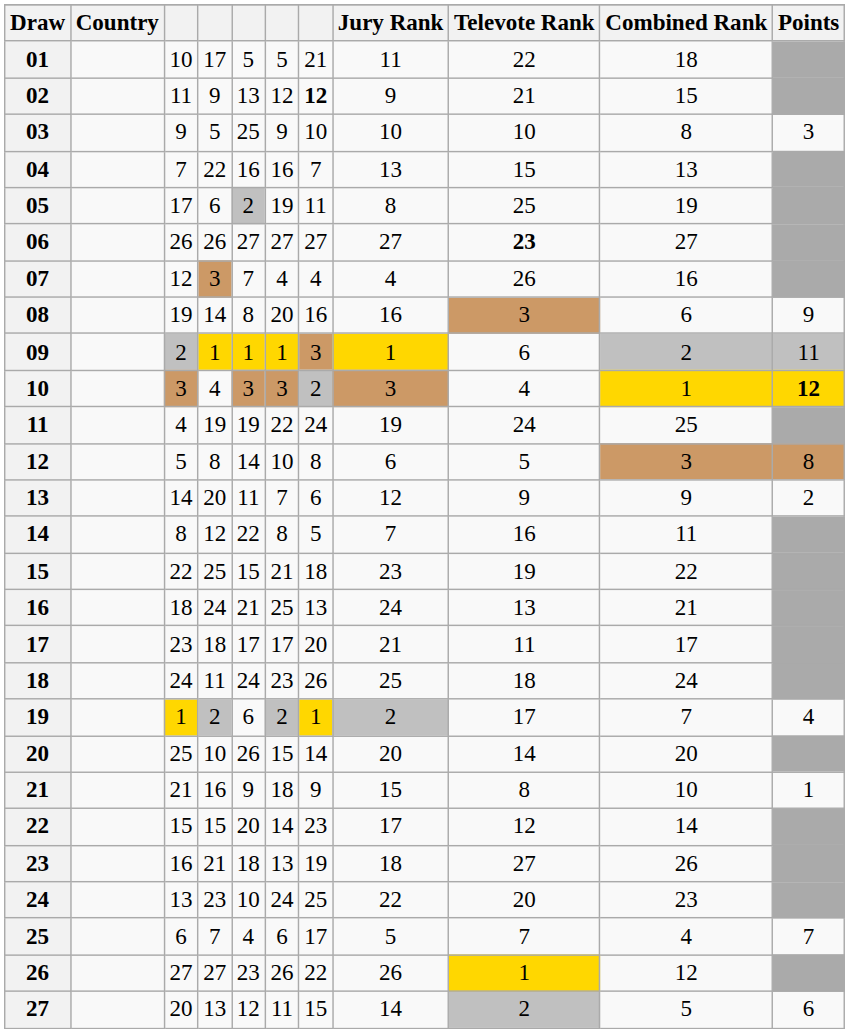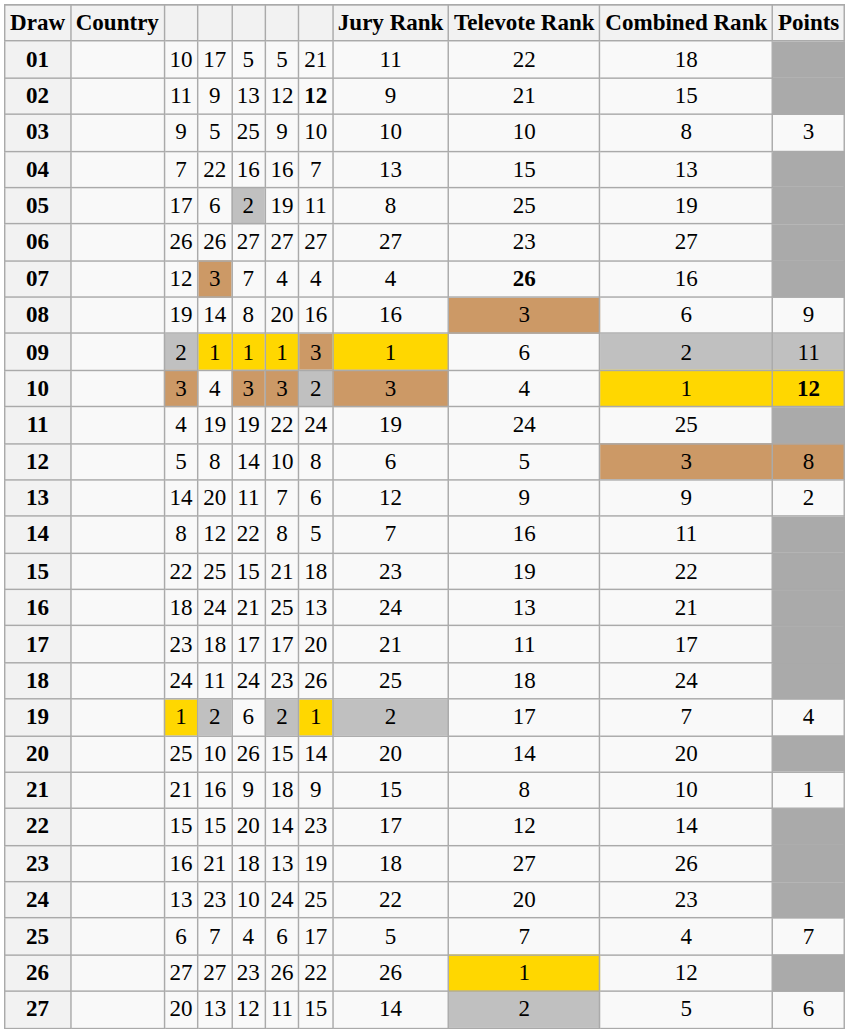(524, 242) bold -> (524, 242) normal
(524, 278) normal -> (524, 278) bold
